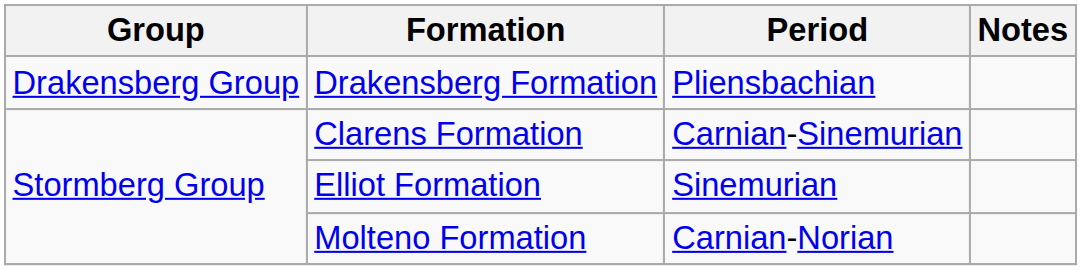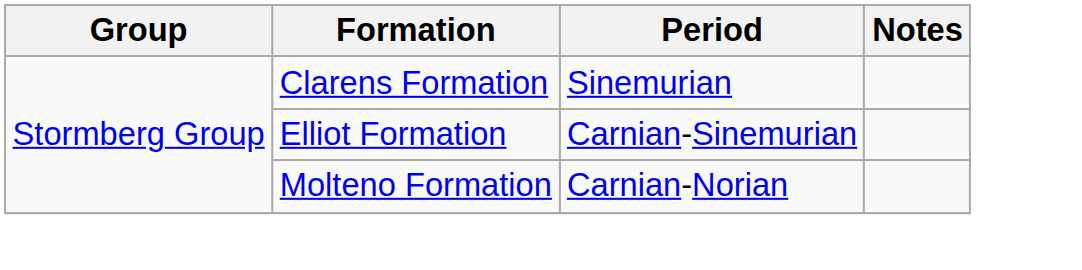- row: (486, 82)
(817, 133) Carnian-Sinemurian -> (649, 82) Sinemurian
(755, 185) Sinemurian -> (712, 133) Carnian-Sinemurian
